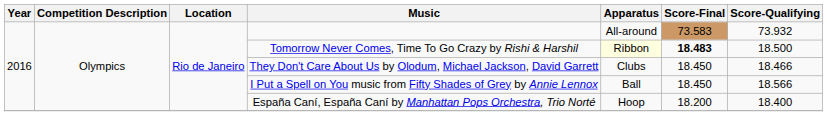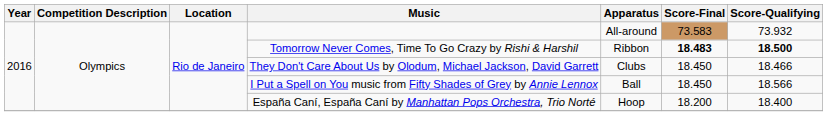(631, 48) lightyellow background -> (631, 48) no background
(775, 48) normal -> (775, 48) bold
